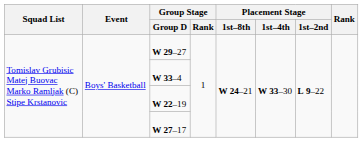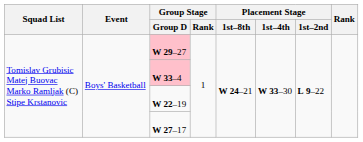(169, 53) no background -> (169, 53) pink background
(167, 78) no background -> (167, 78) pink background
